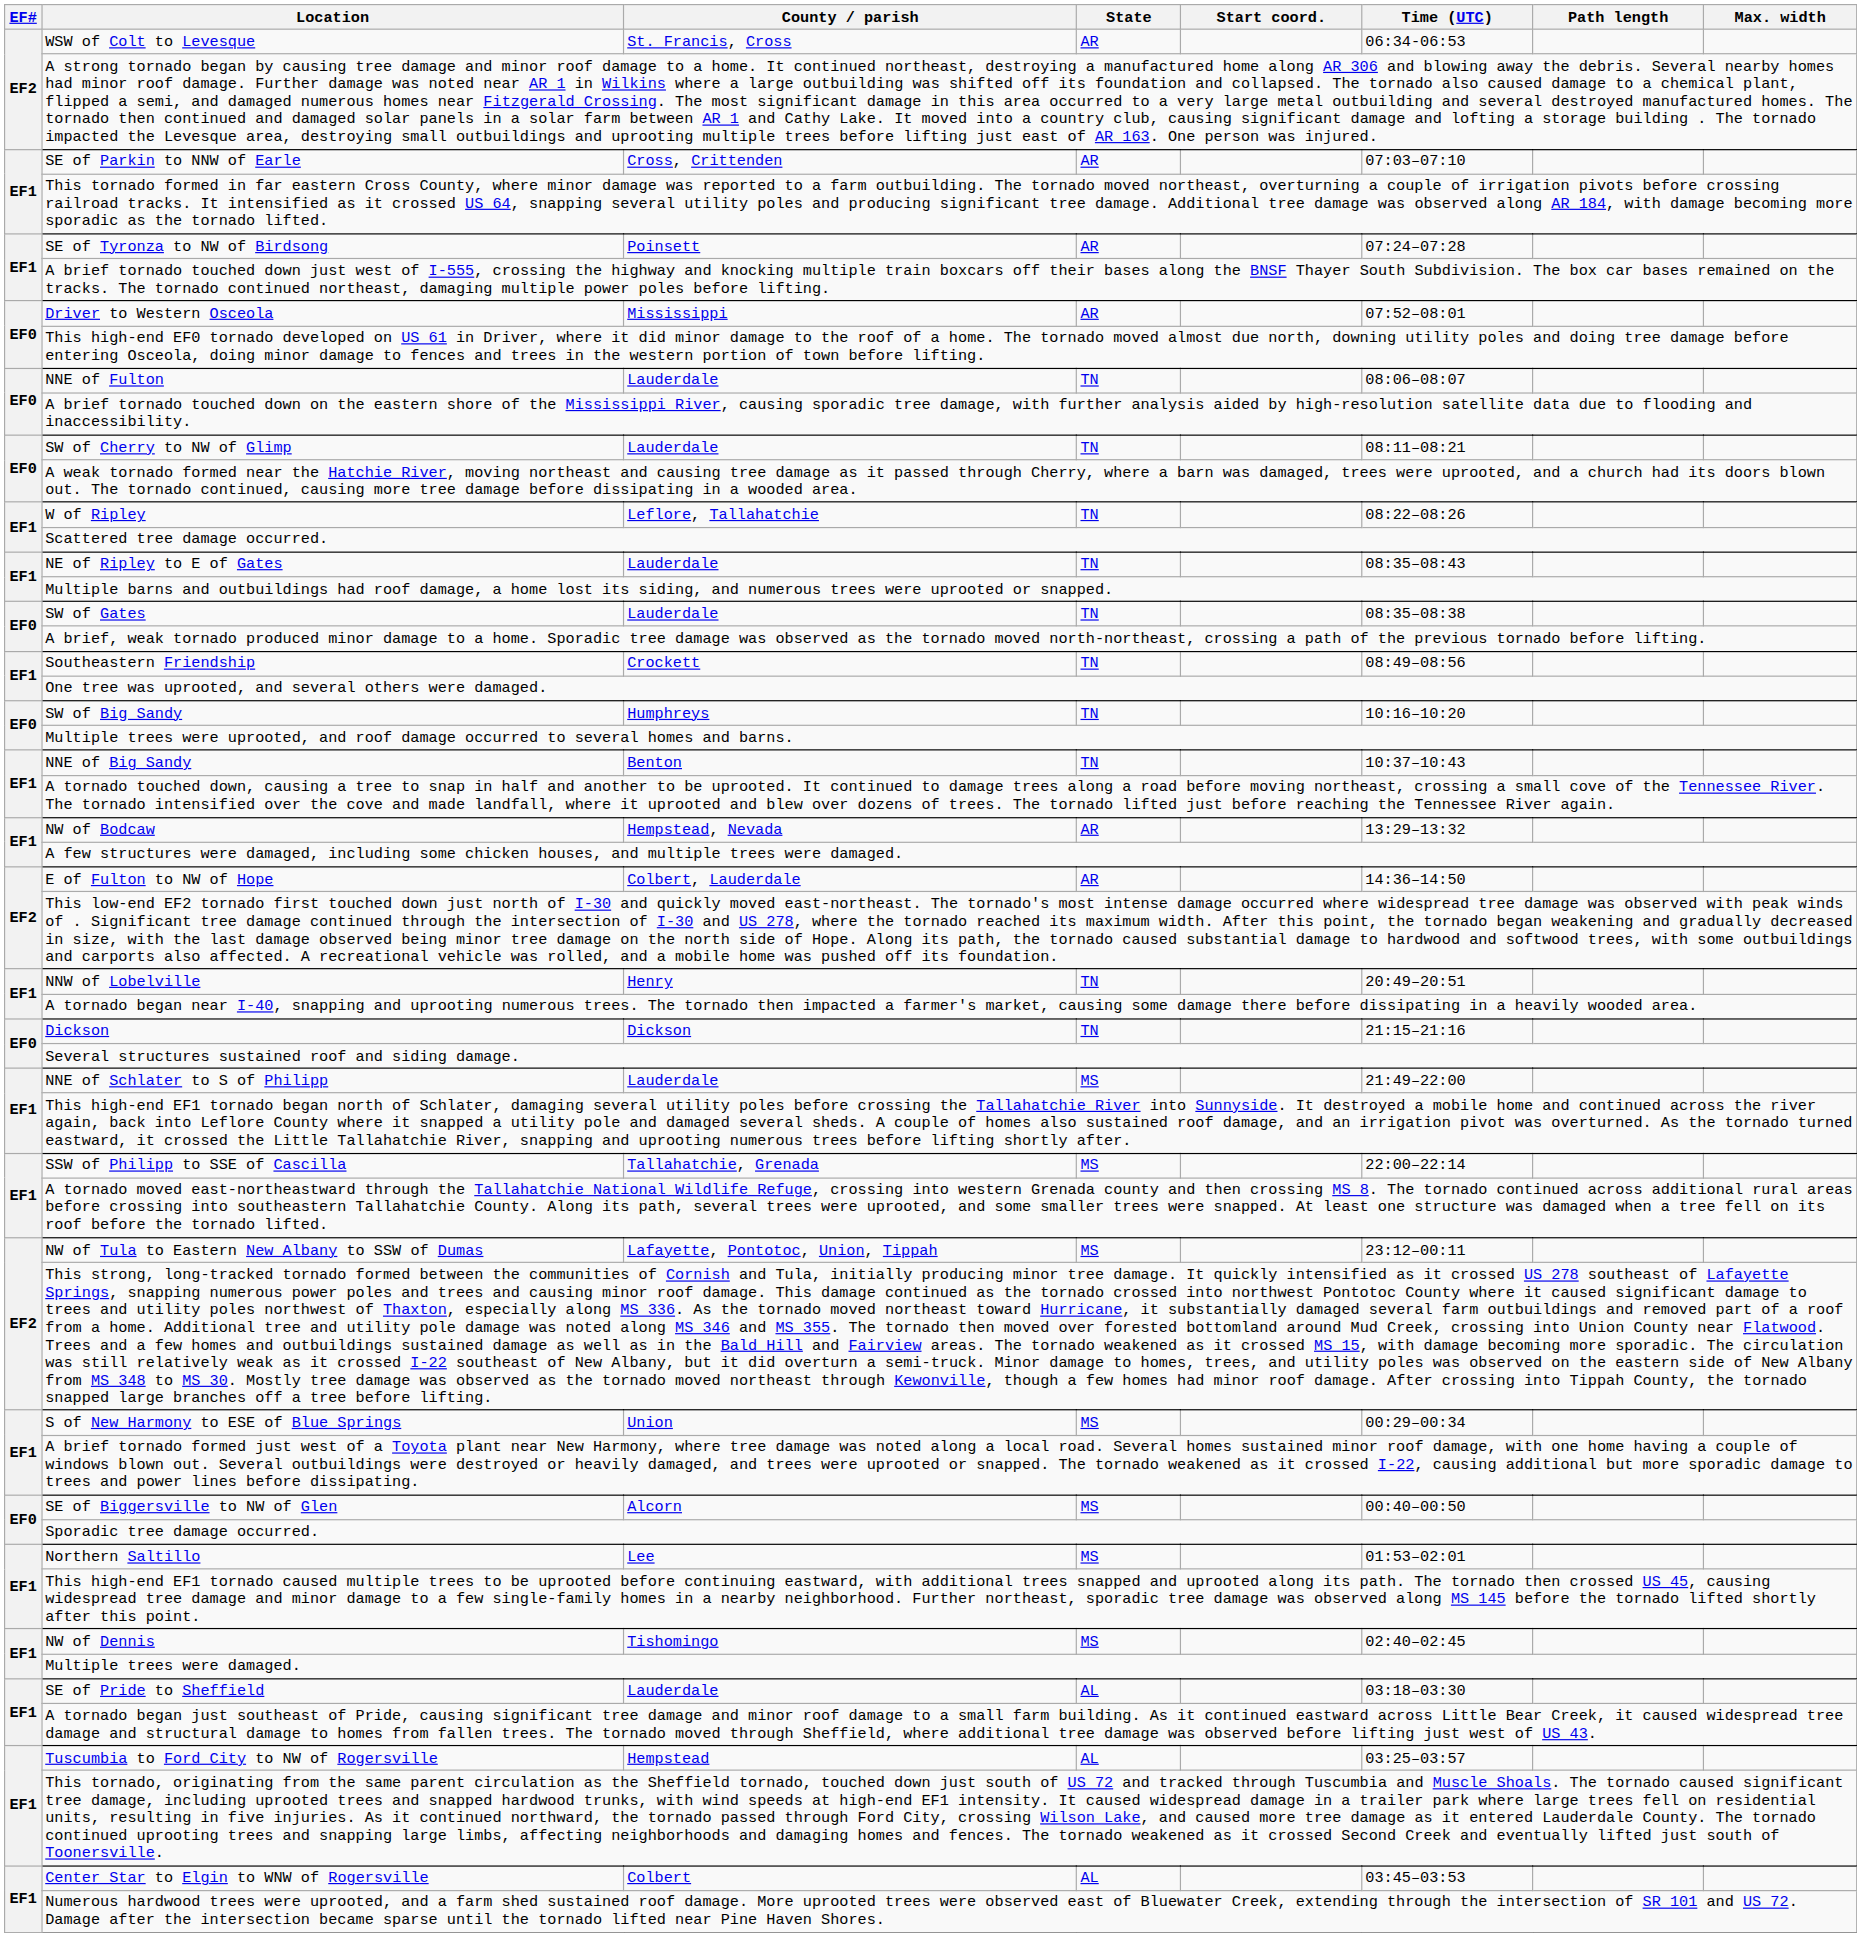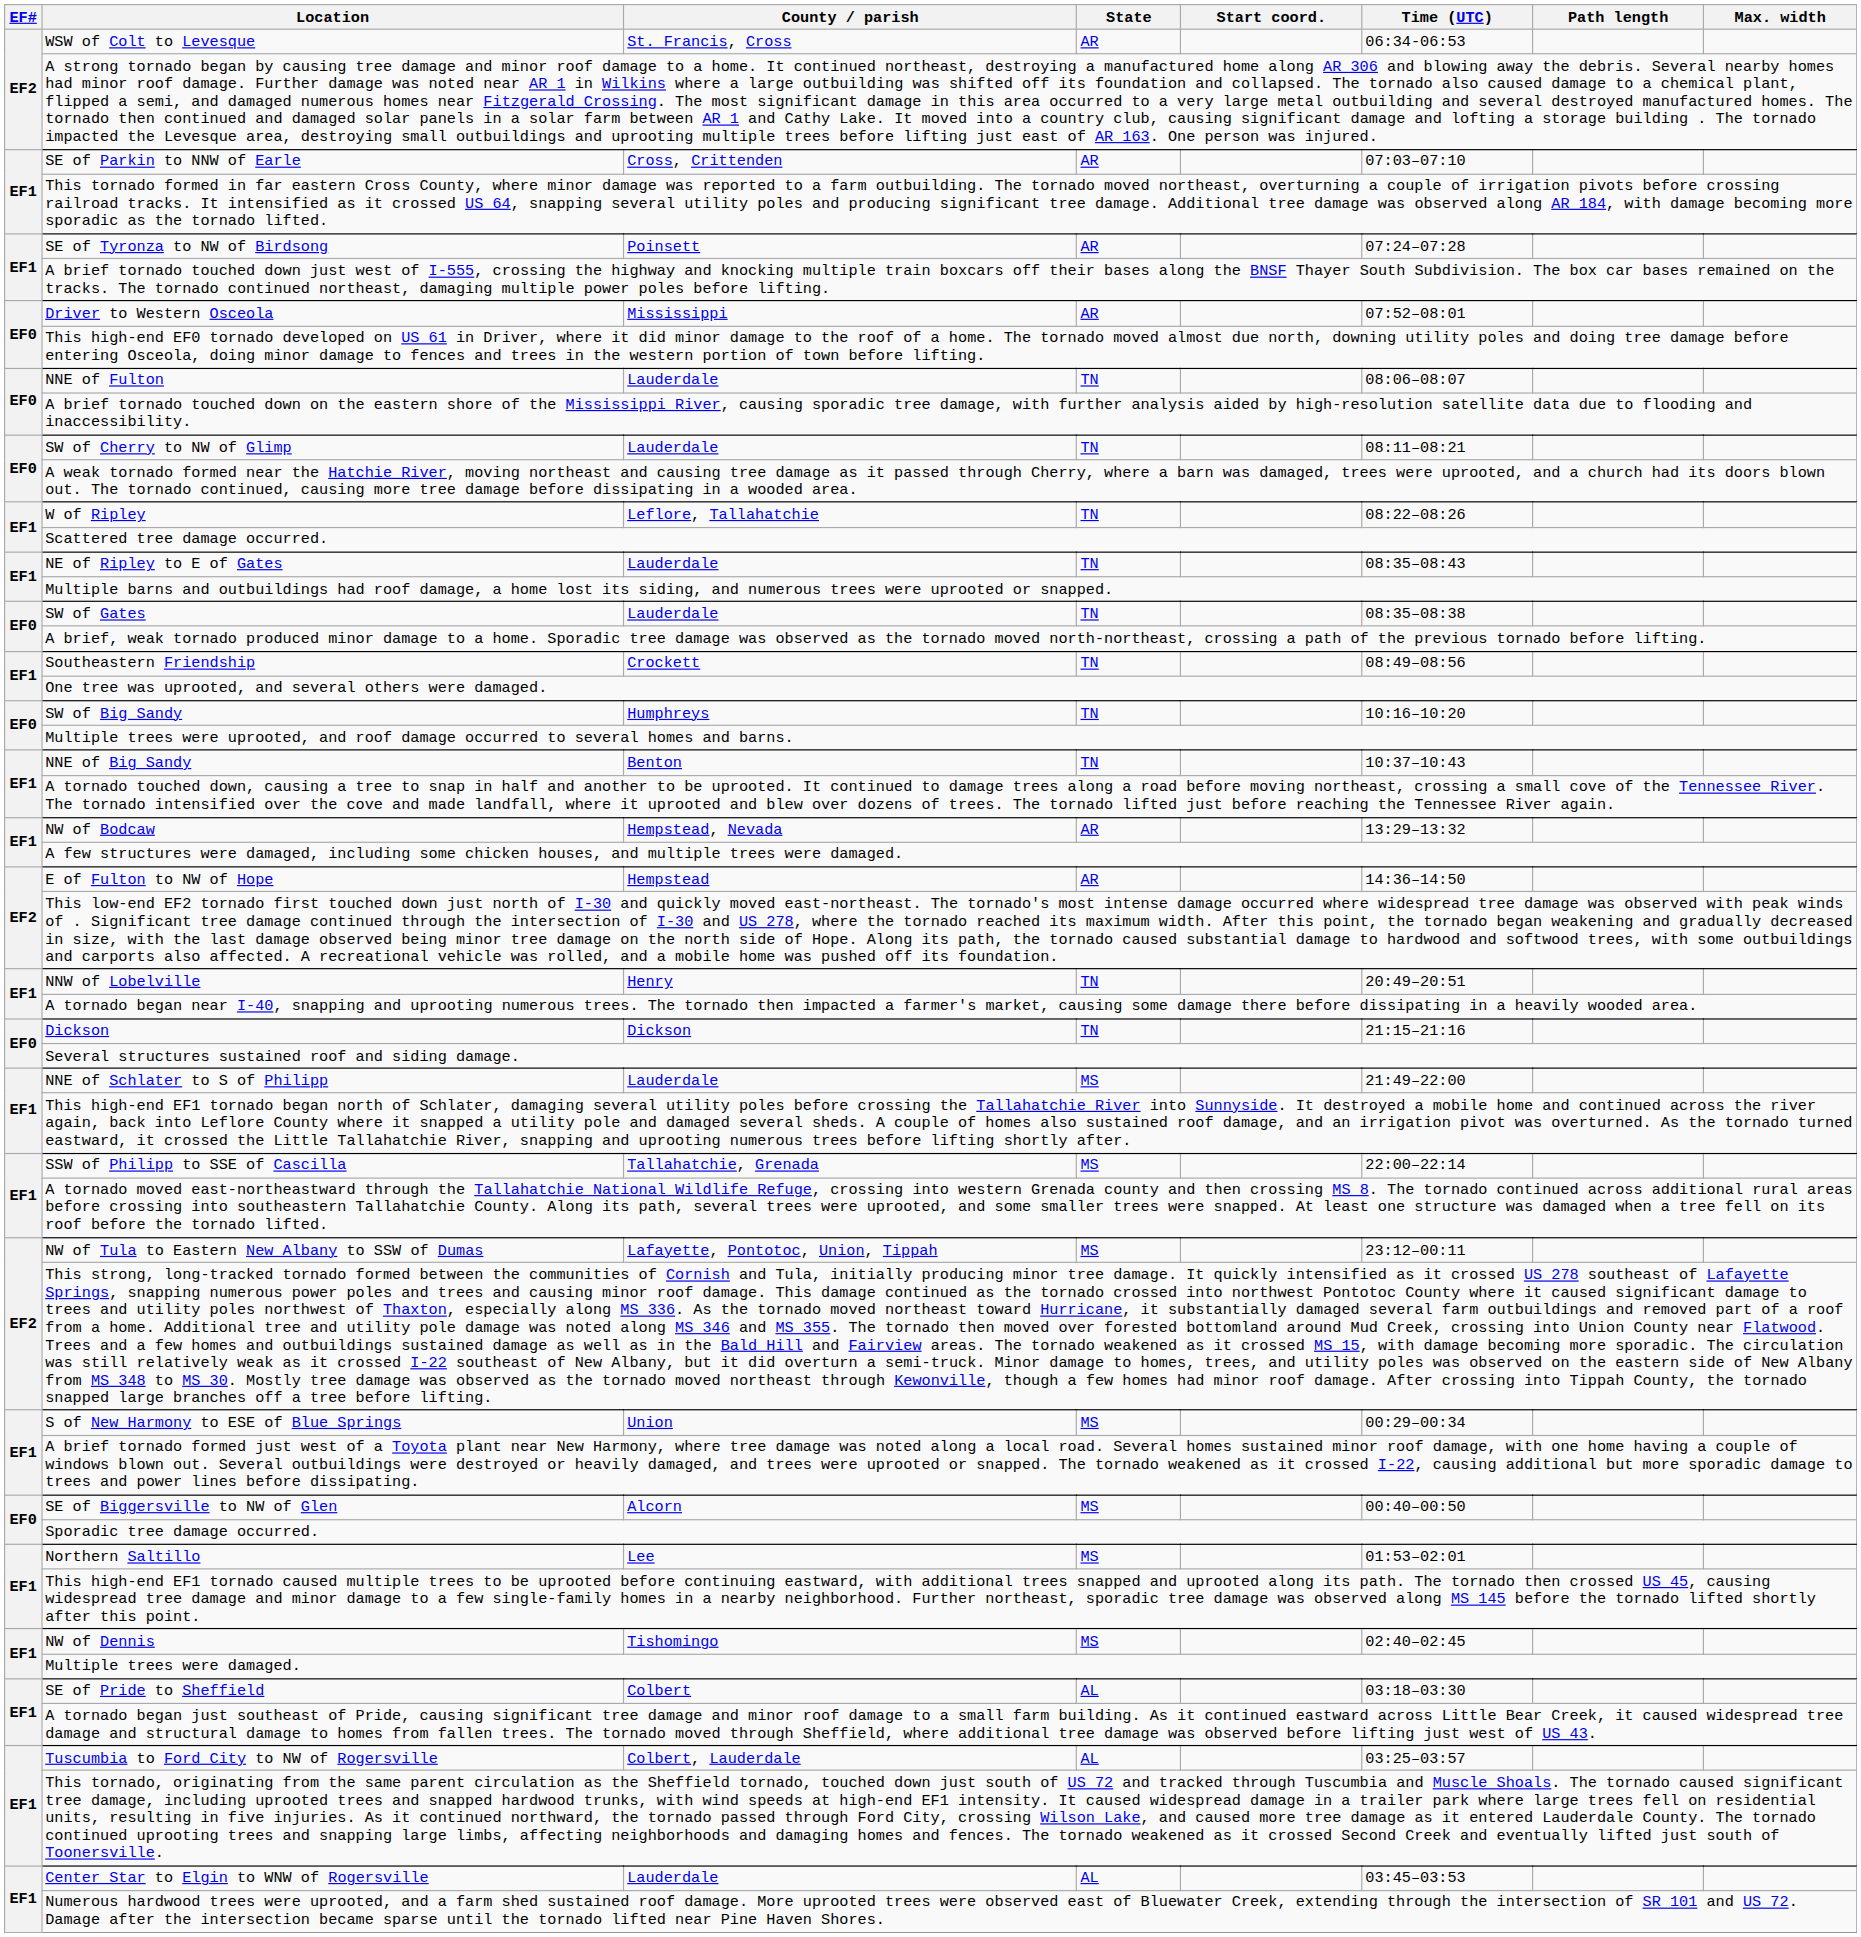(714, 879) Colbert, Lauderdale -> (668, 879) Hempstead
(673, 1691) Lauderdale -> (659, 1691) Colbert
(668, 1758) Hempstead -> (714, 1758) Colbert, Lauderdale
(659, 1878) Colbert -> (673, 1878) Lauderdale
